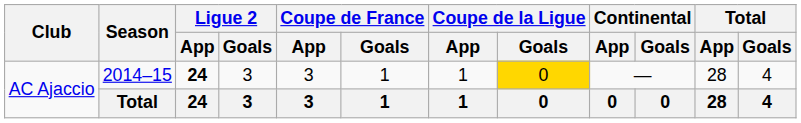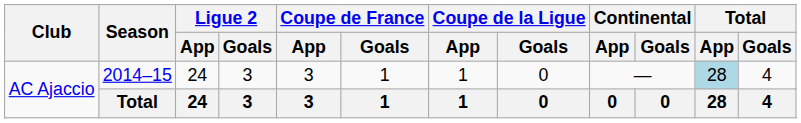(197, 74) bold -> (197, 74) normal
(543, 74) gold background -> (543, 74) no background
(717, 74) no background -> (717, 74) lightblue background
